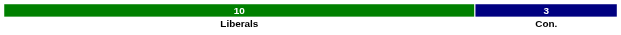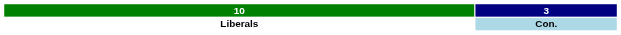(546, 24) no background -> (546, 24) lightblue background
